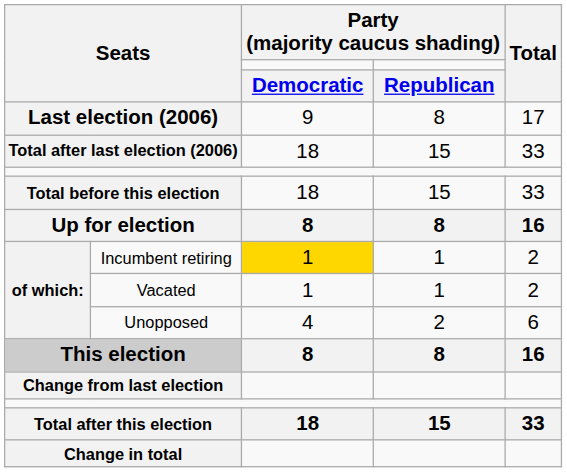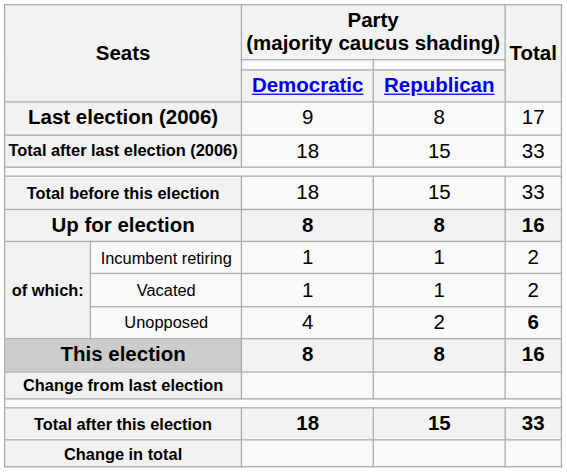(308, 257) gold background -> (308, 257) no background
(533, 322) normal -> (533, 322) bold
